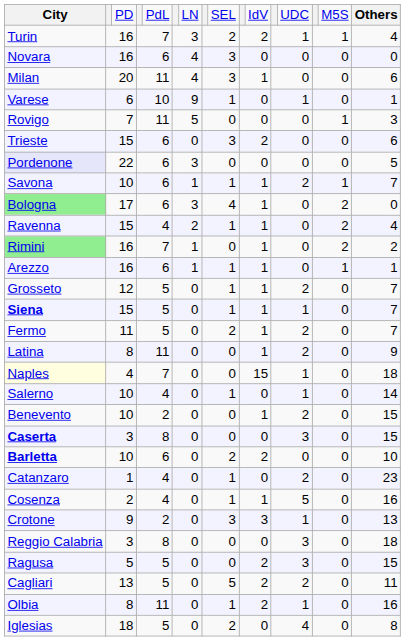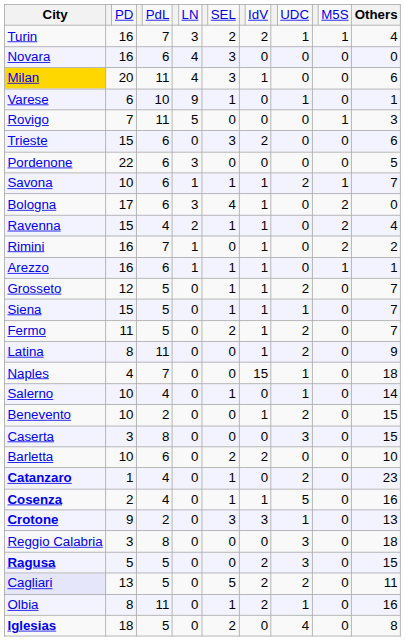(23, 78) no background -> (23, 78) gold background
(40, 162) lavender background -> (40, 162) no background
(32, 204) lightgreen background -> (32, 204) no background
(26, 246) lightgreen background -> (26, 246) no background
(25, 309) bold -> (24, 309) normal
(28, 373) lightyellow background -> (28, 373) no background
(32, 436) bold -> (31, 436) normal
(32, 457) bold -> (30, 457) normal
(38, 478) normal -> (40, 478) bold
(34, 499) normal -> (35, 499) bold
(31, 520) normal -> (33, 520) bold
(30, 562) normal -> (31, 562) bold
(30, 583) no background -> (30, 583) lavender background
(30, 625) normal -> (32, 625) bold
